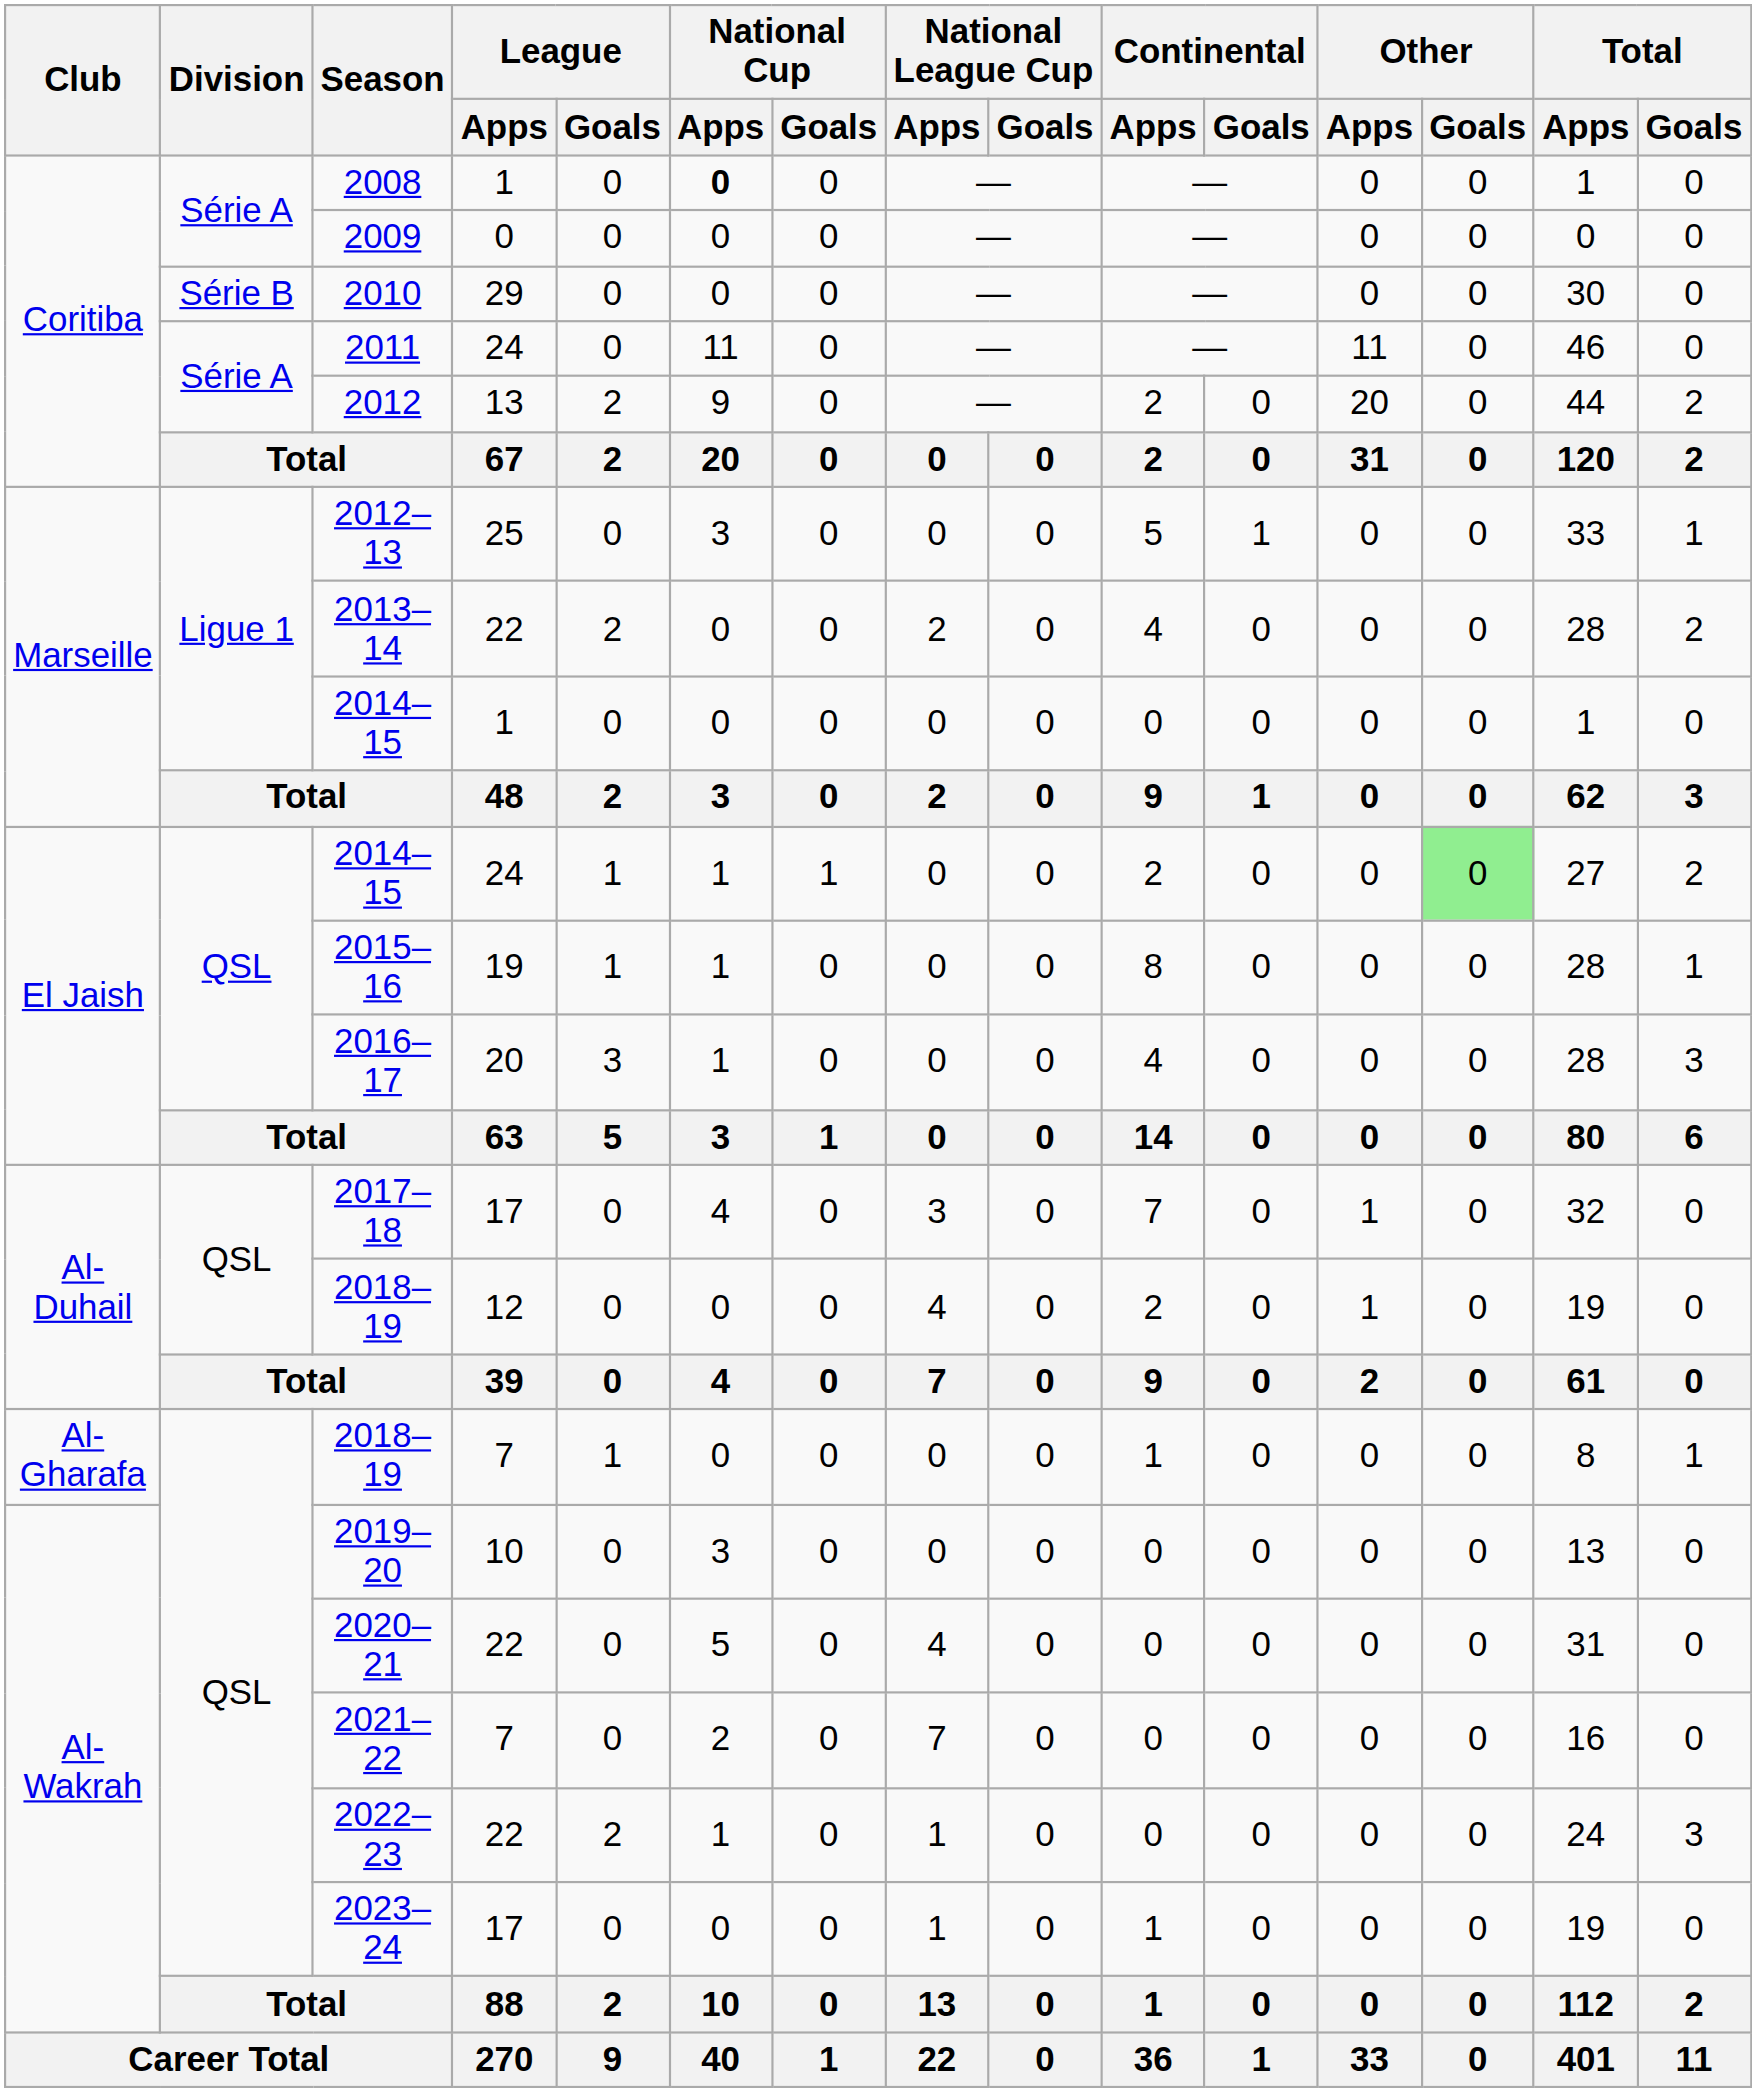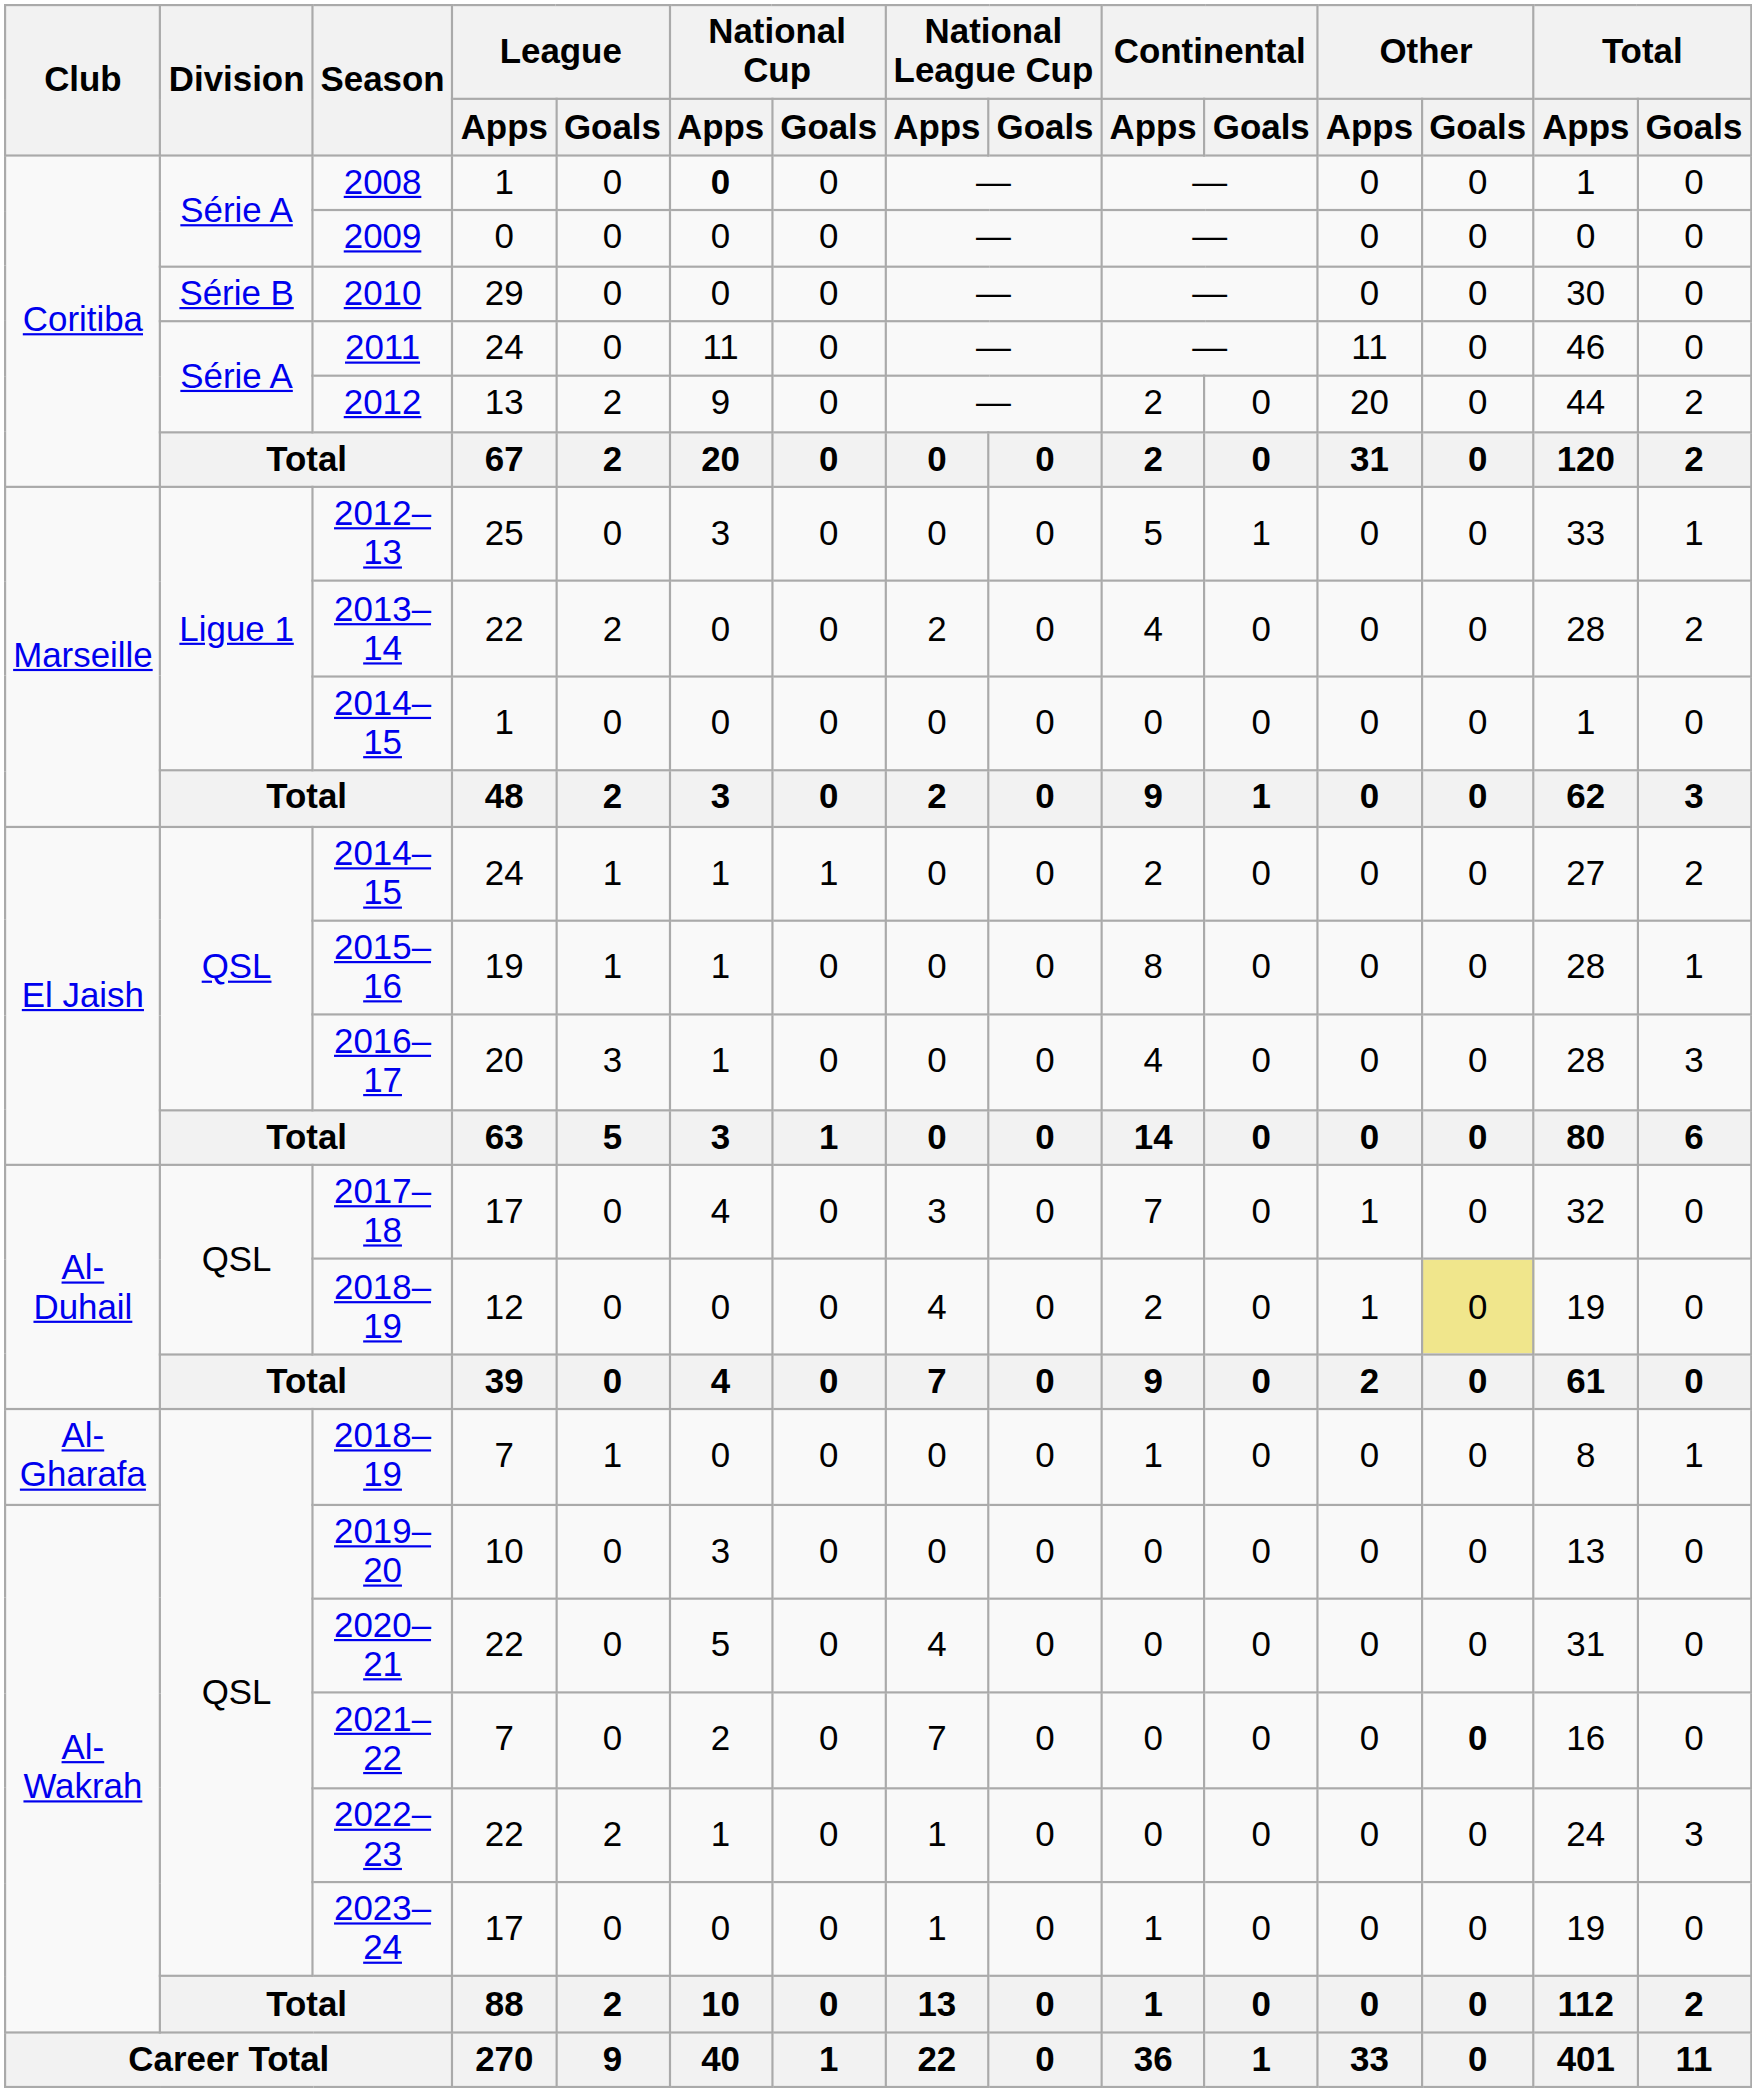(1478, 872) lightgreen background -> (1478, 872) no background
(1478, 1306) no background -> (1478, 1306) khaki background
(1478, 1739) normal -> (1478, 1739) bold
